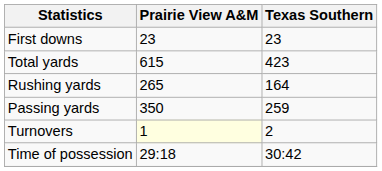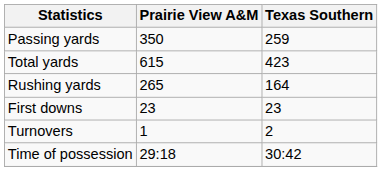rows swapped: (45, 39) <-> (54, 108)
(143, 131) lightyellow background -> (143, 131) no background
